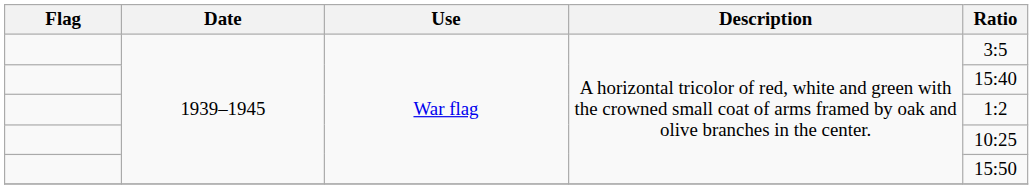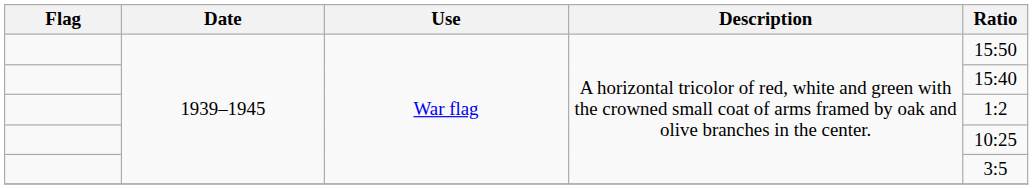(995, 49) 3:5 -> (995, 49) 15:50
(995, 169) 15:50 -> (995, 169) 3:5
